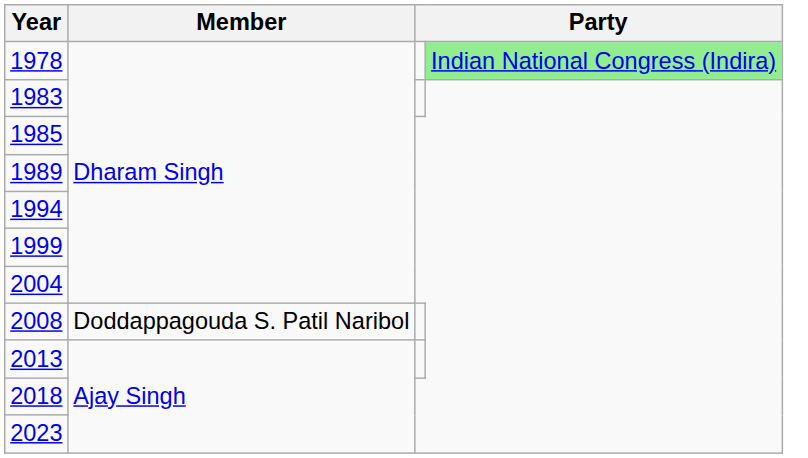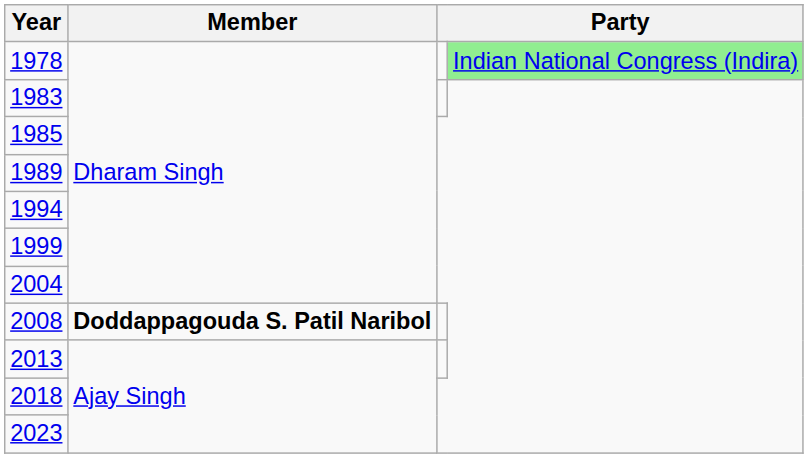(241, 321) normal -> (252, 321) bold
